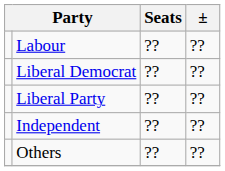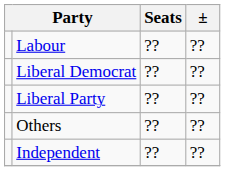rows swapped: (58, 125) <-> (39, 152)
